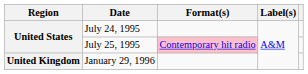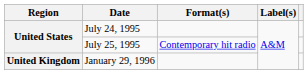(208, 45) pink background -> (208, 45) no background
